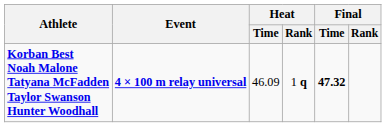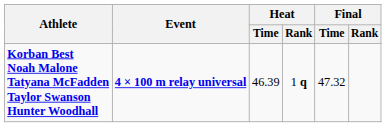(266, 83) 46.09 -> (266, 83) 46.39
(332, 83) bold -> (332, 83) normal
